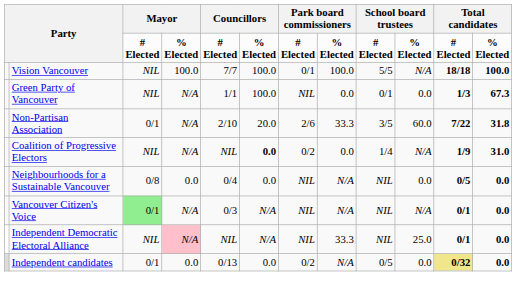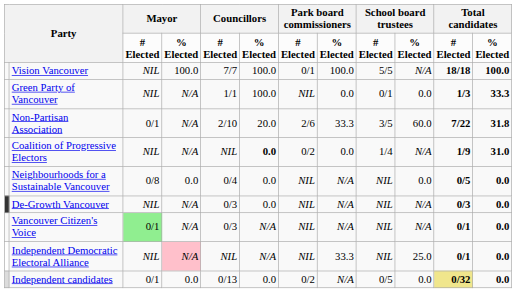(500, 94) 67.3 -> (500, 94) 33.3
+ row: (60, 204)
